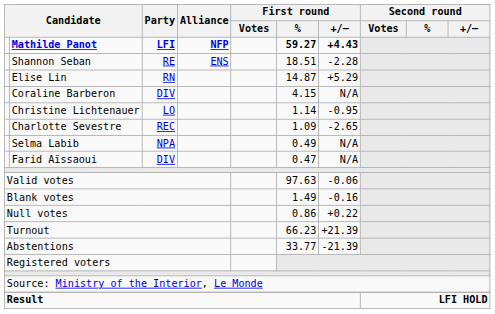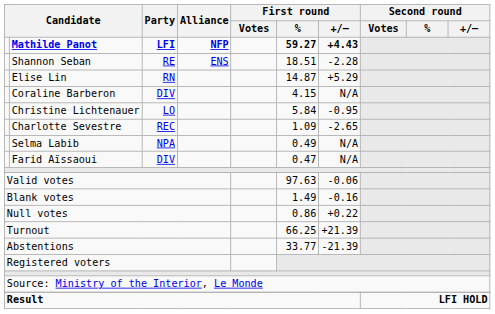(304, 111) 1.14 -> (304, 111) 5.84
(301, 230) 66.23 -> (301, 230) 66.25
